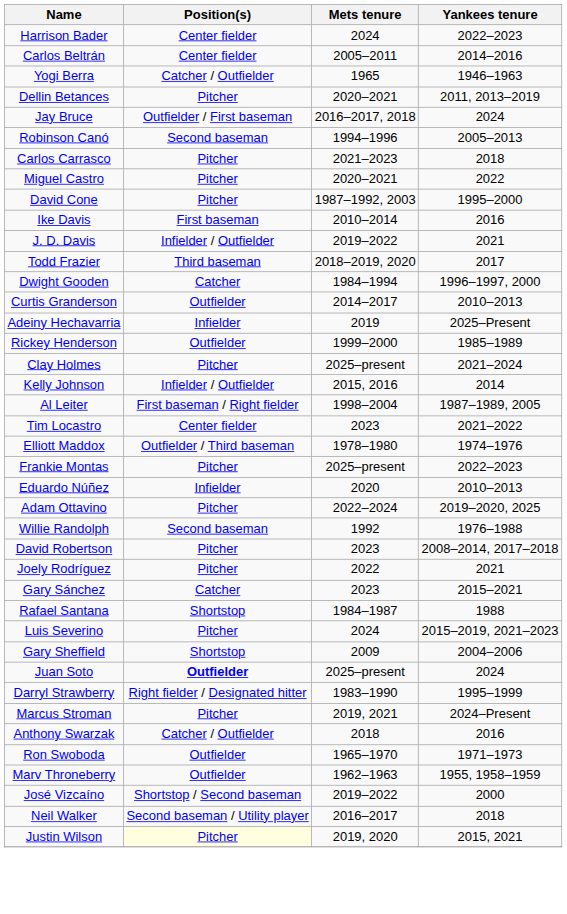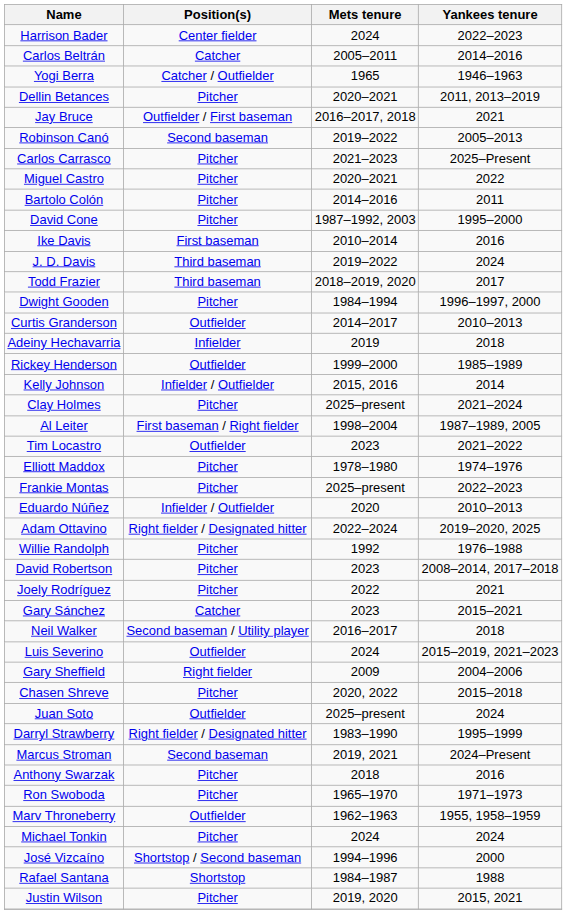(218, 55) Center fielder -> (218, 55) Catcher
(490, 117) 2024 -> (490, 117) 2021
(365, 138) 1994–1996 -> (365, 138) 2019–2022
(490, 158) 2018 -> (490, 158) 2025–Present
+ row: (64, 199)
(218, 240) Infielder / Outfielder -> (218, 261) Third baseman
(490, 240) 2021 -> (490, 261) 2024
(218, 281) Catcher -> (218, 302) Pitcher
(490, 323) 2025–Present -> (490, 343) 2018
rows swapped: (64, 364) <-> (64, 384)
(218, 425) Center fielder -> (218, 446) Outfielder
(218, 446) Outfielder / Third baseman -> (218, 466) Pitcher
(218, 487) Infielder -> (218, 508) Infielder / Outfielder
(218, 508) Pitcher -> (218, 528) Right fielder / Designated hitter
(218, 528) Second baseman -> (218, 549) Pitcher
rows swapped: (64, 610) <-> (64, 816)
(218, 631) Pitcher -> (218, 651) Outfielder
(218, 651) Shortstop -> (218, 672) Right fielder
+ row: (64, 693)
(218, 672) bold -> (218, 713) normal
(218, 713) Pitcher -> (218, 754) Second baseman
(218, 734) Catcher / Outfielder -> (218, 775) Pitcher
(218, 754) Outfielder -> (218, 795) Pitcher
+ row: (64, 836)
(365, 795) 2019–2022 -> (365, 857) 1994–1996
(218, 836) lightyellow background -> (218, 898) no background
